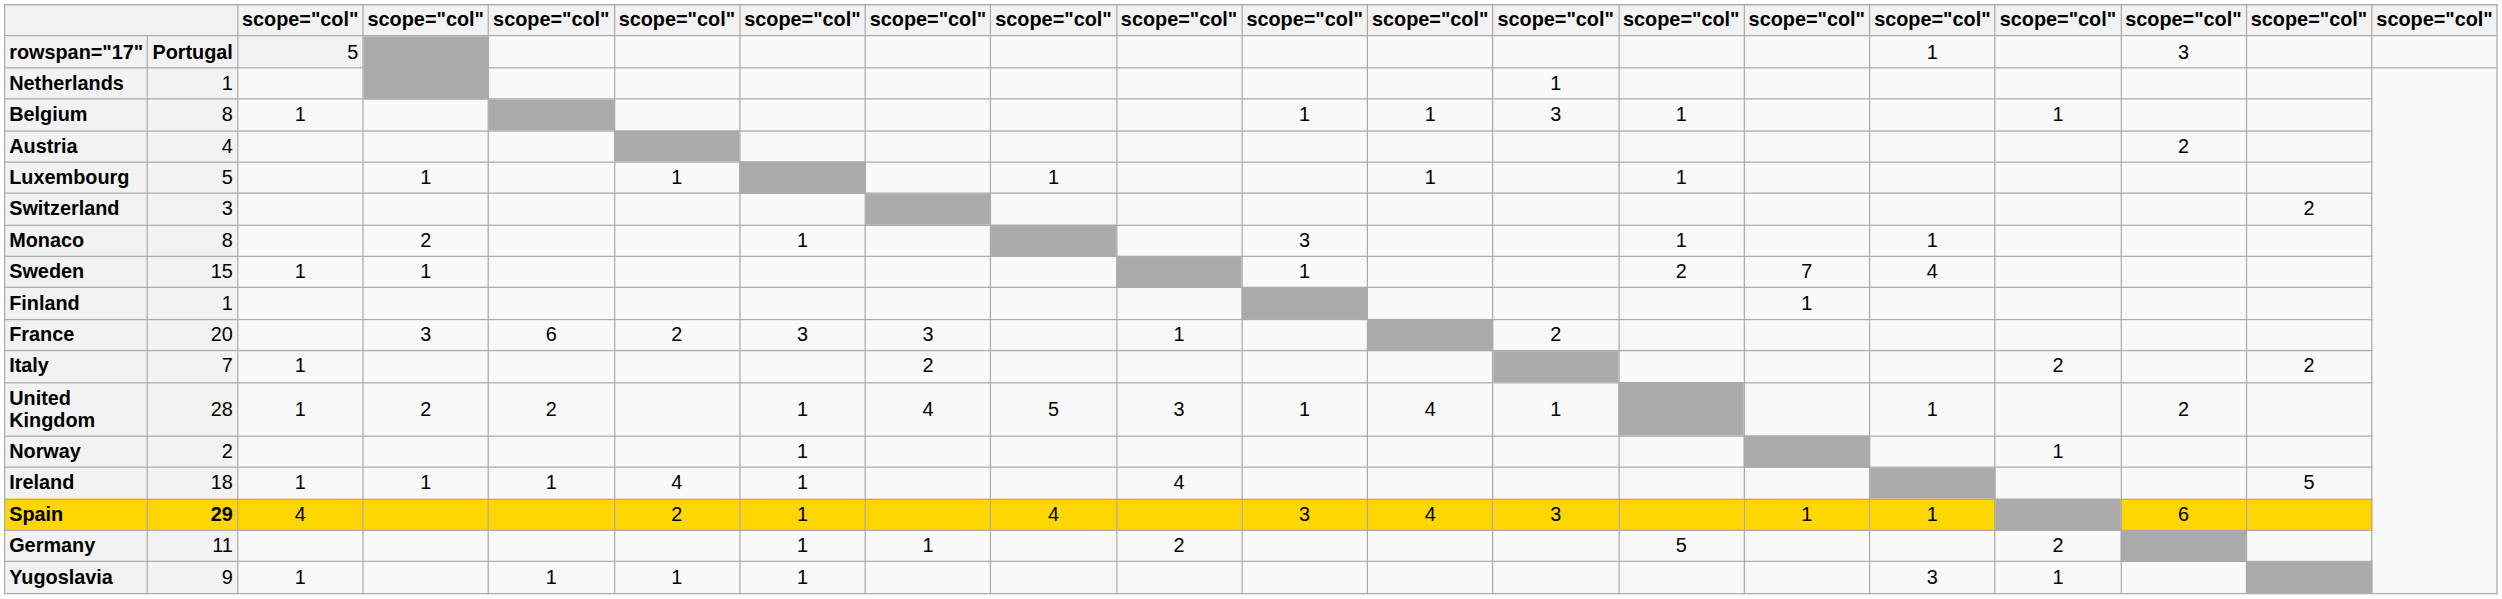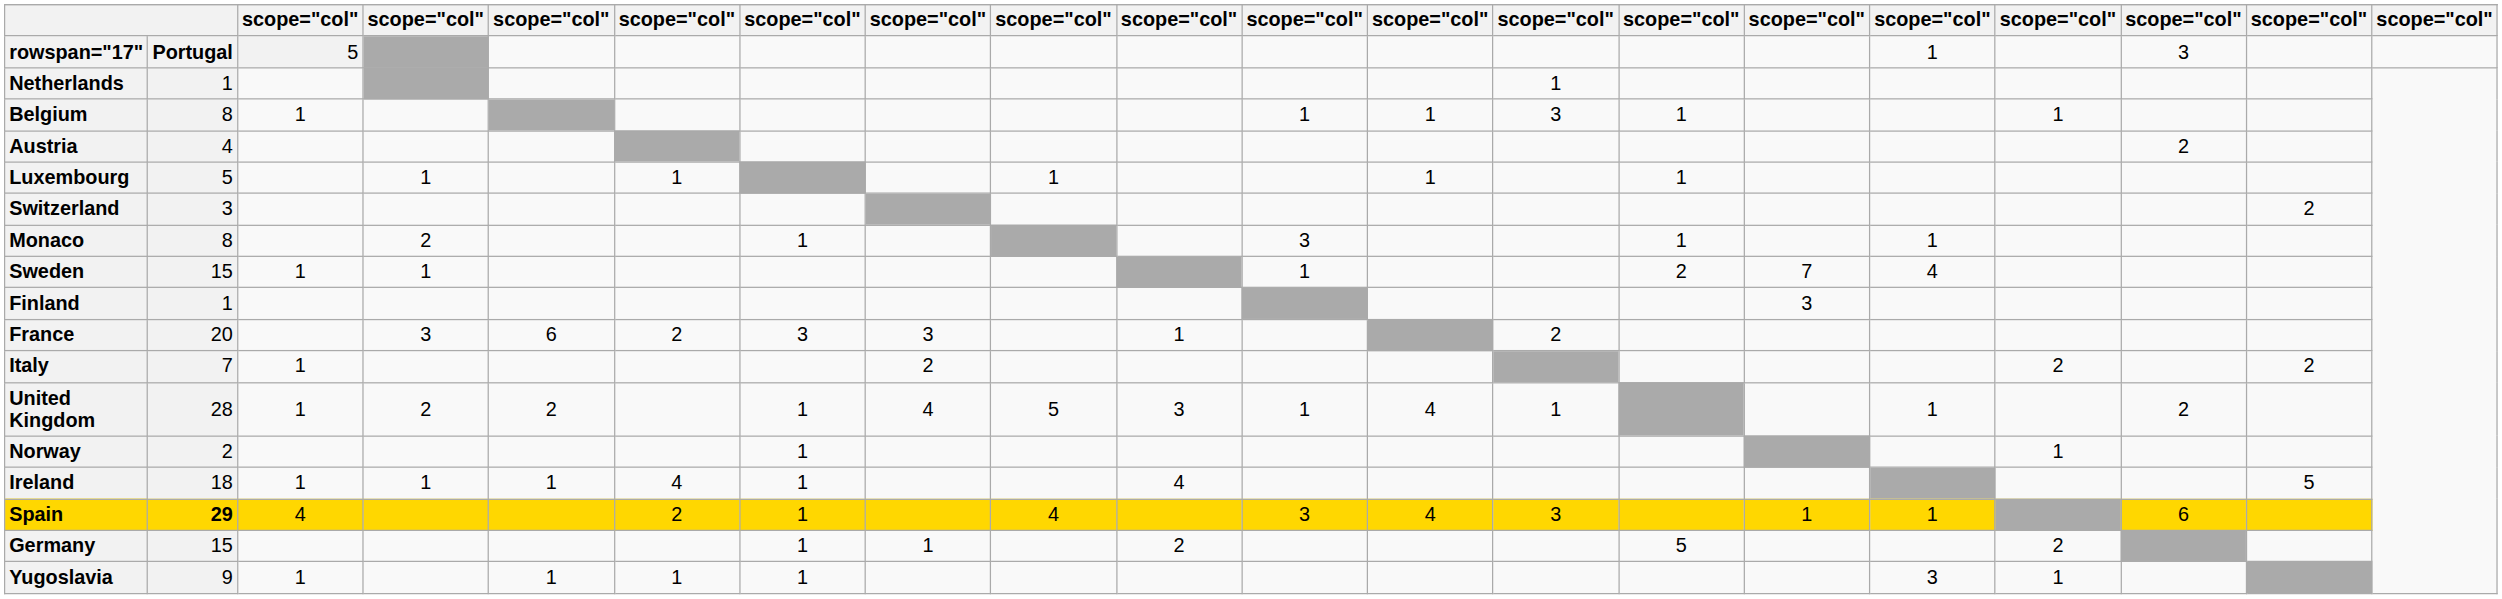(1807, 303) 1 -> (1807, 303) 3
(223, 545) 11 -> (222, 545) 15
